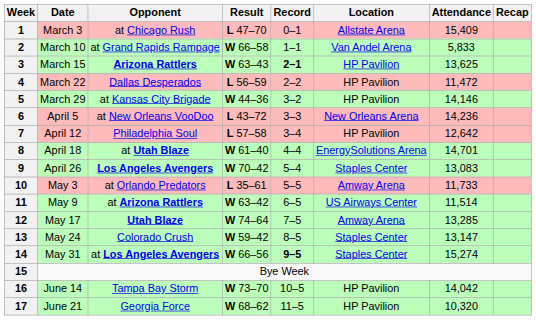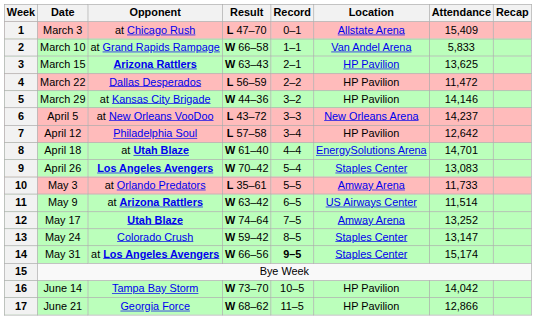(292, 64) bold -> (292, 64) normal
(461, 116) 14,236 -> (461, 116) 14,237
(461, 220) 13,285 -> (461, 220) 13,252
(461, 254) 15,274 -> (461, 254) 15,174
(461, 306) 10,320 -> (461, 306) 12,866
